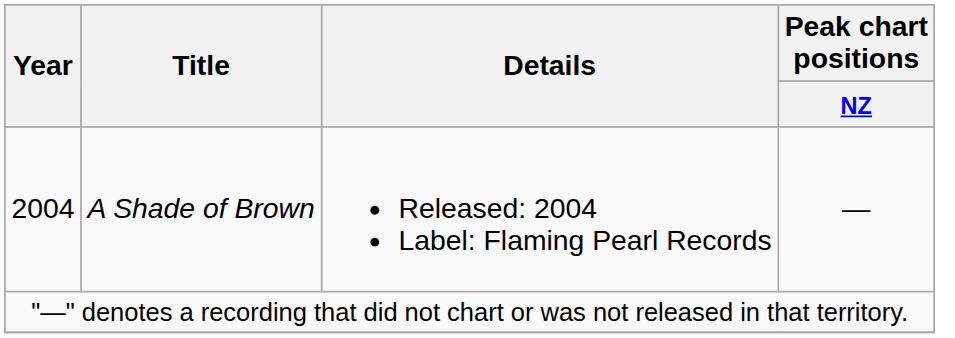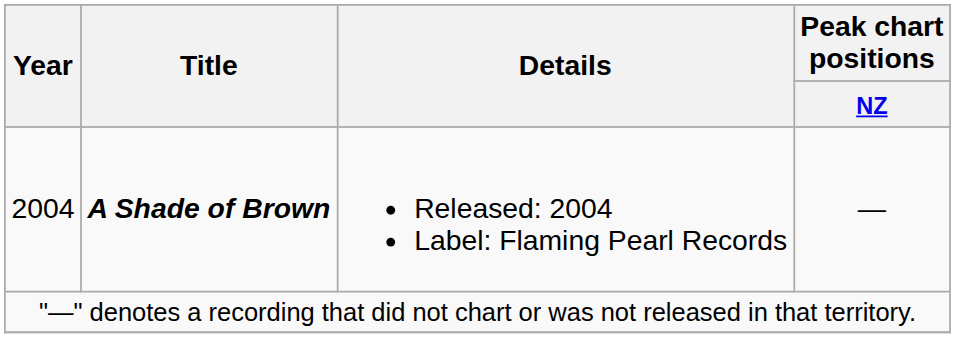(201, 208) normal -> (209, 208) bold
